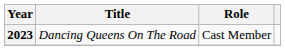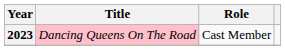(117, 34) no background -> (117, 34) pink background
